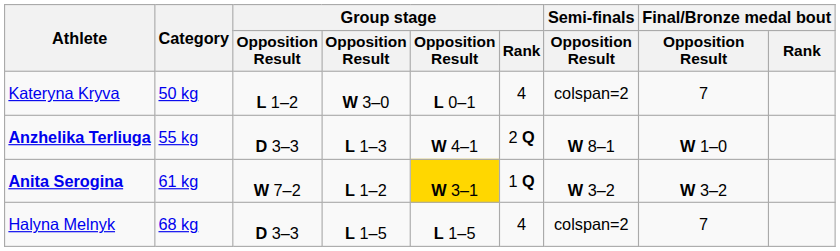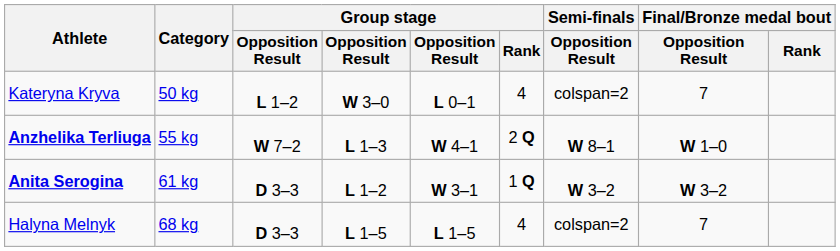(277, 147) D 3–3 -> (277, 147) W 7–2
(277, 190) W 7–2 -> (277, 190) D 3–3
(455, 190) gold background -> (455, 190) no background
